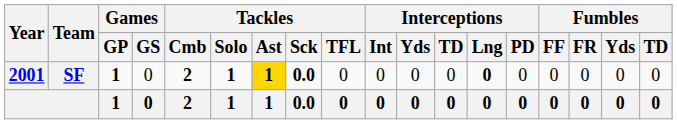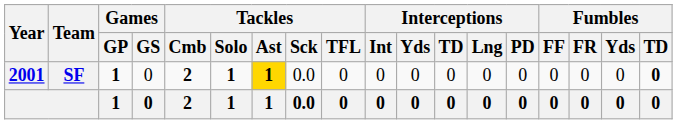(304, 75) bold -> (304, 75) normal
(487, 75) bold -> (487, 75) normal
(656, 75) normal -> (656, 75) bold
